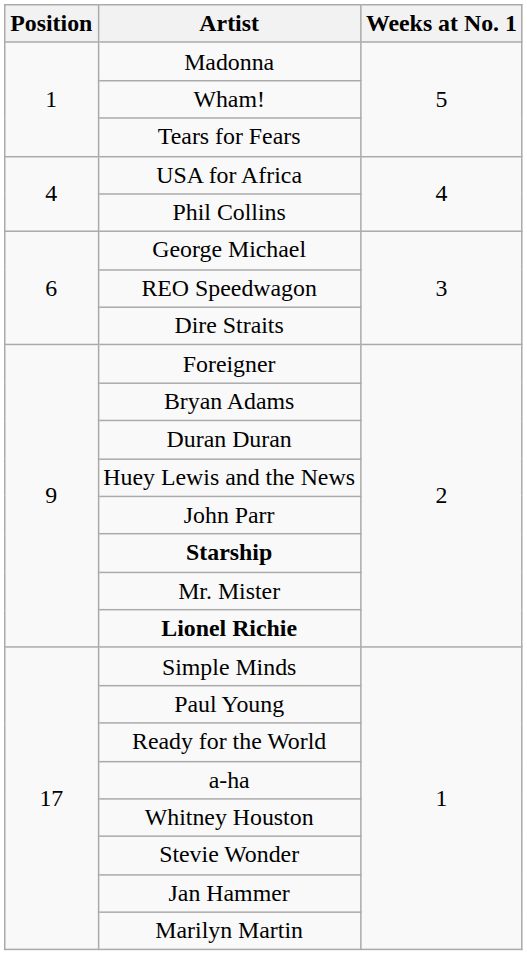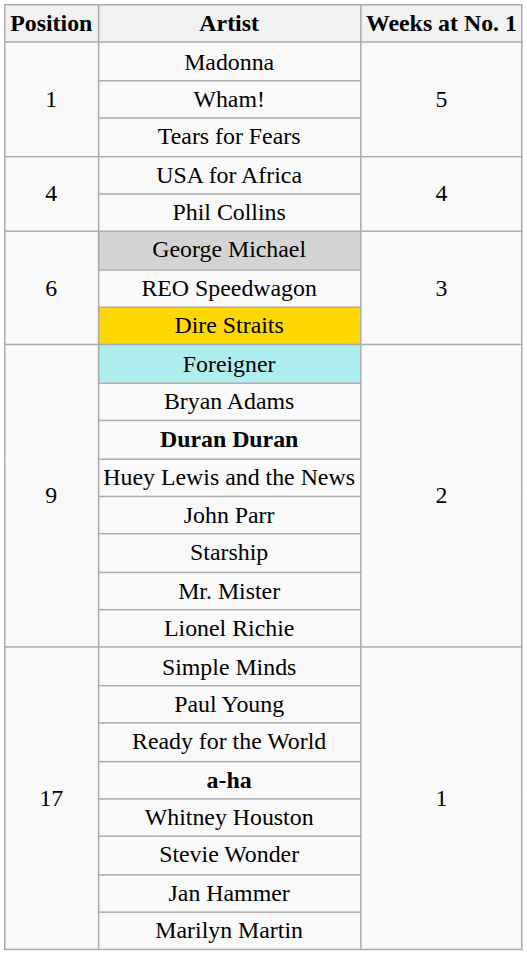(229, 250) no background -> (229, 250) lightgrey background
(229, 325) no background -> (229, 325) gold background
(229, 363) no background -> (229, 363) paleturquoise background
(229, 439) normal -> (229, 439) bold
(229, 552) bold -> (229, 552) normal
(229, 628) bold -> (229, 628) normal
(229, 779) normal -> (229, 779) bold
